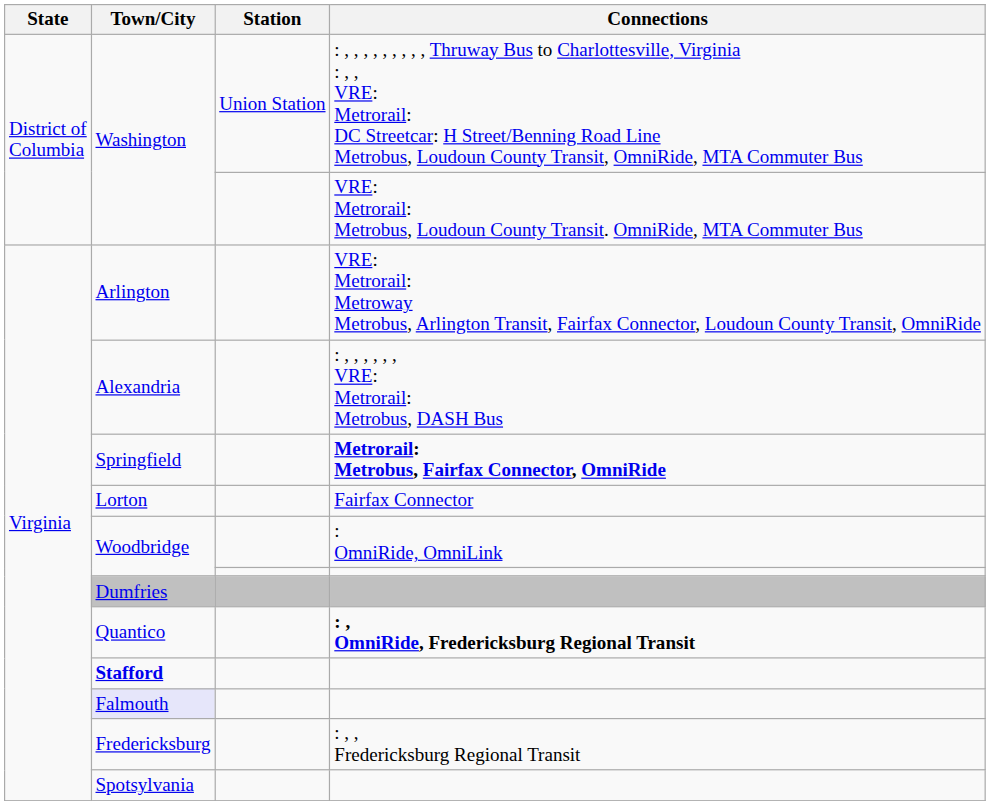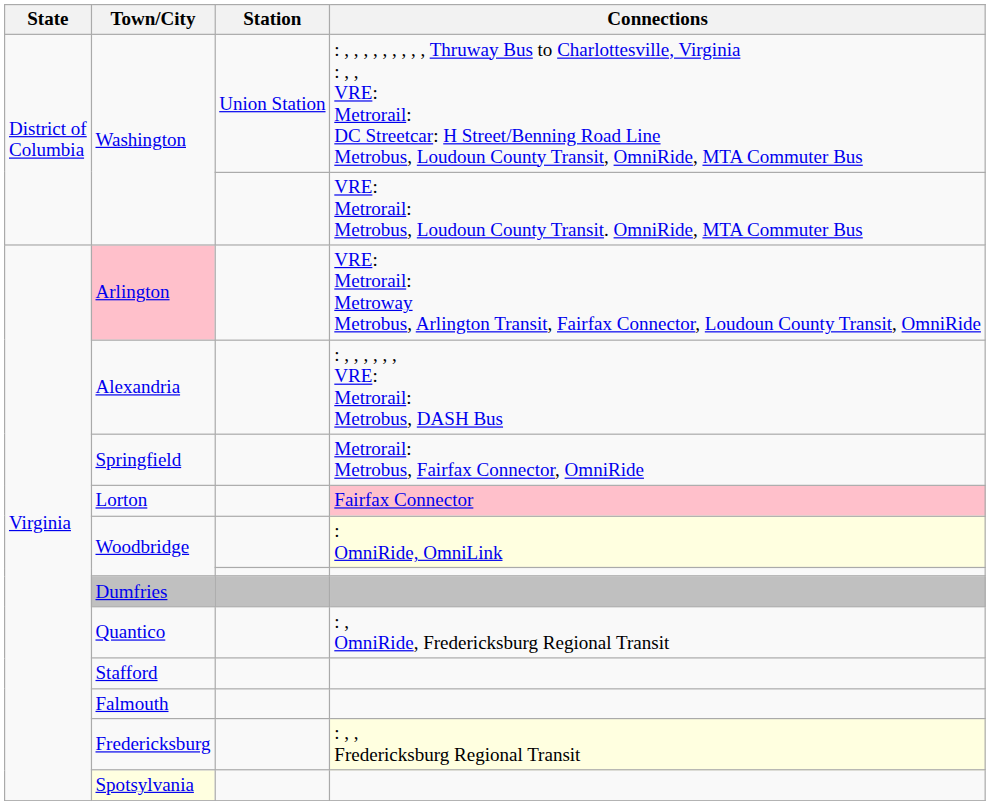(133, 292) no background -> (133, 292) pink background
(500, 459) bold -> (489, 459) normal
(404, 500) no background -> (404, 500) pink background
(418, 541) no background -> (418, 541) lightyellow background
(515, 632) bold -> (502, 632) normal
(129, 673) bold -> (127, 673) normal
(132, 703) lavender background -> (132, 703) no background
(457, 744) no background -> (457, 744) lightyellow background
(145, 785) no background -> (145, 785) lightyellow background
